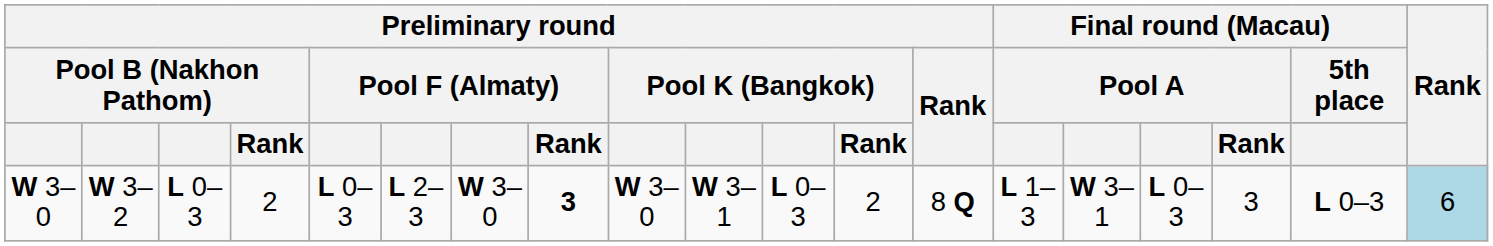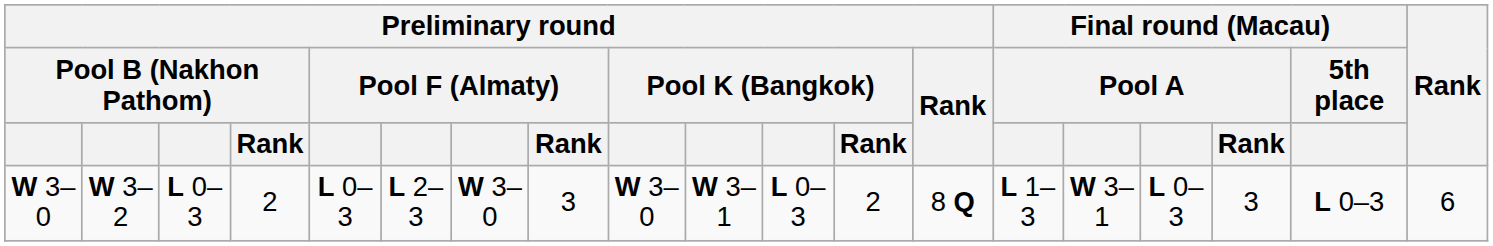(568, 202) bold -> (568, 202) normal
(1448, 202) lightblue background -> (1448, 202) no background
